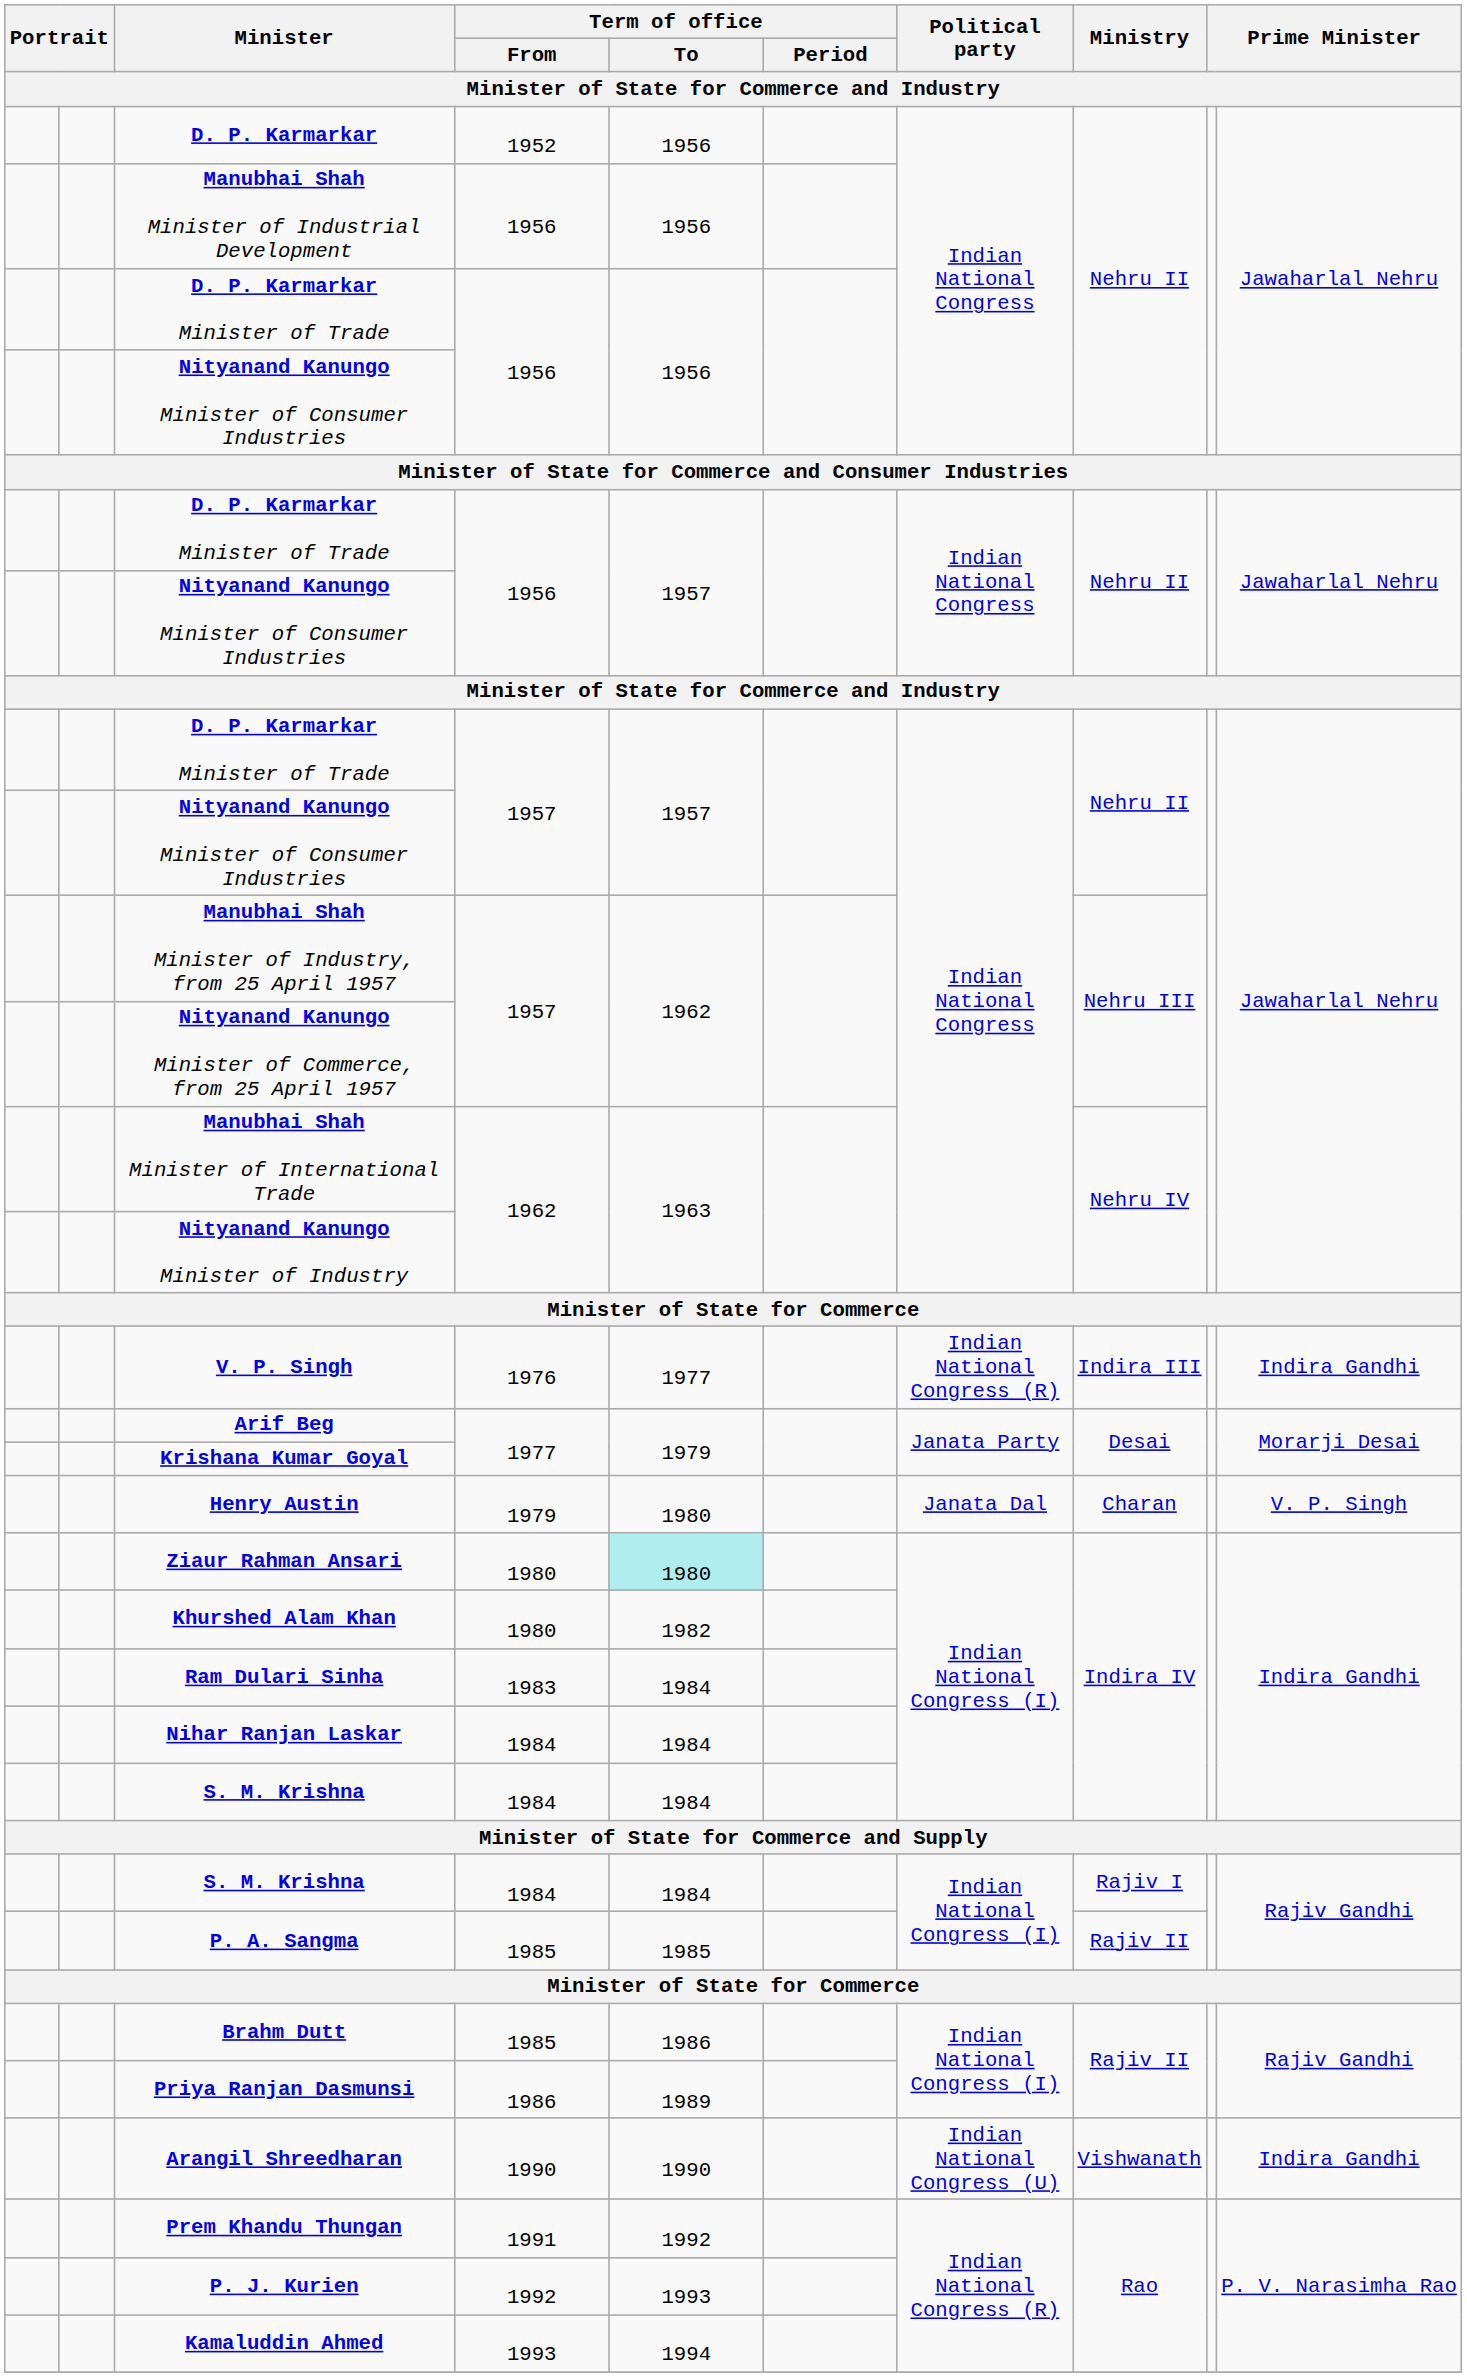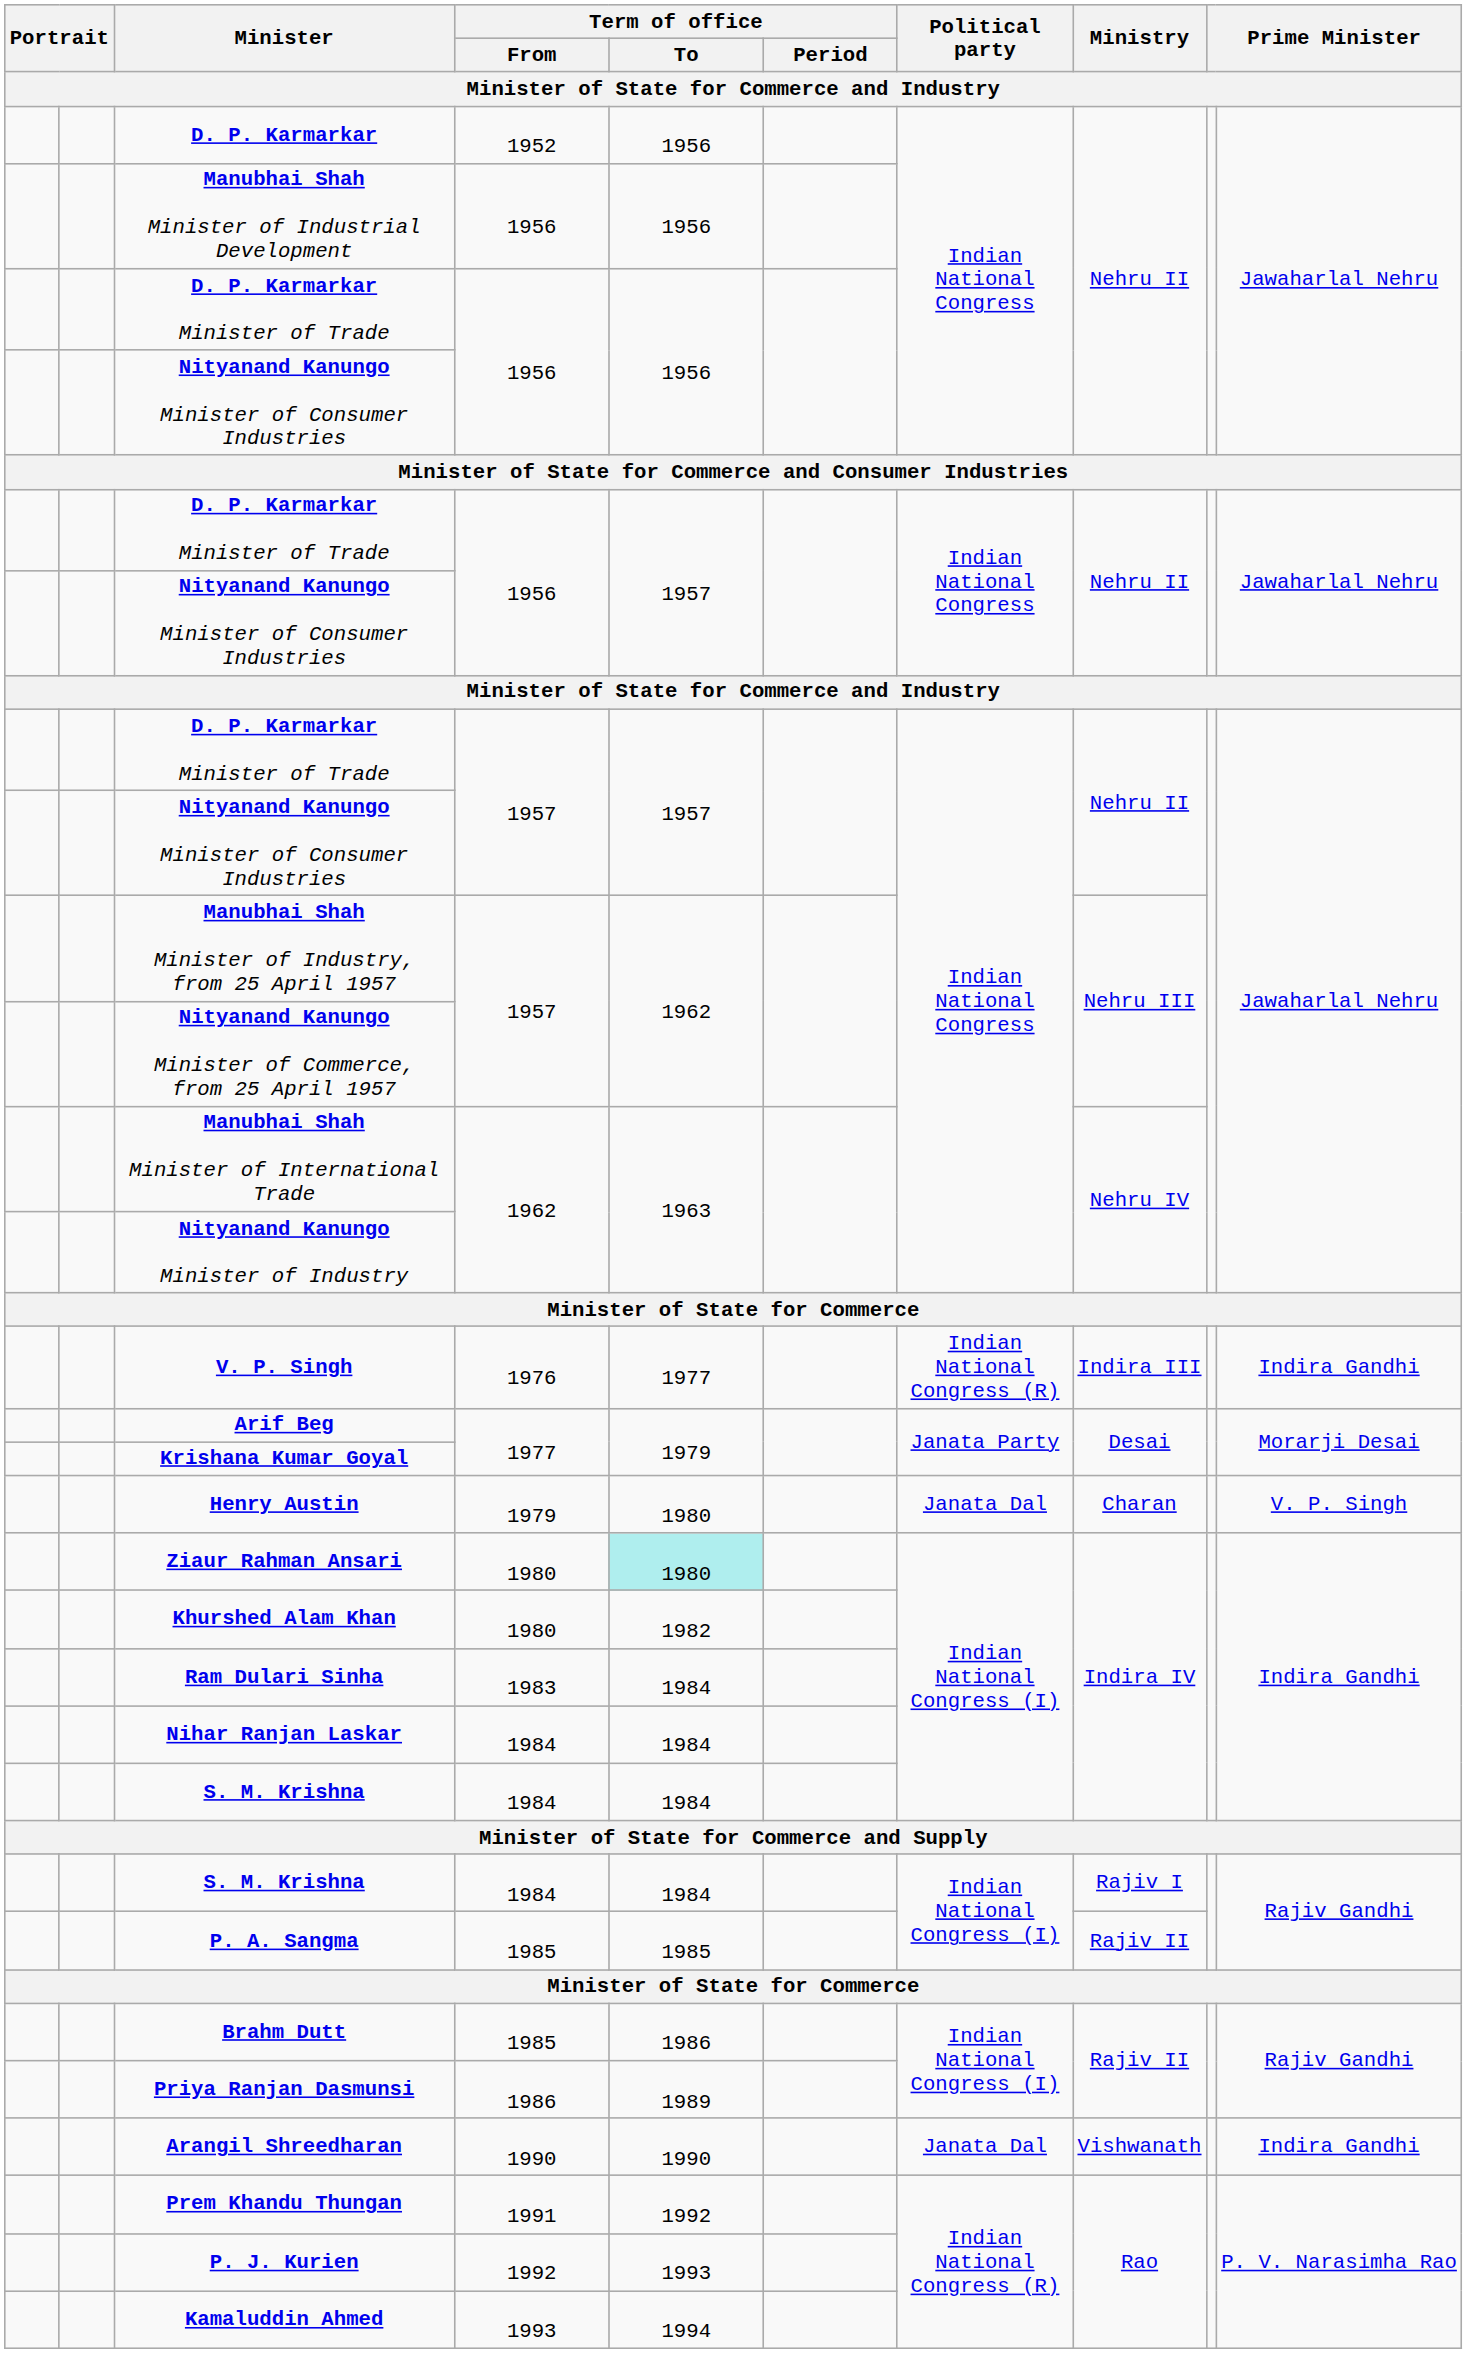(985, 2159) Indian National Congress (U) -> (985, 2147) Janata Dal
